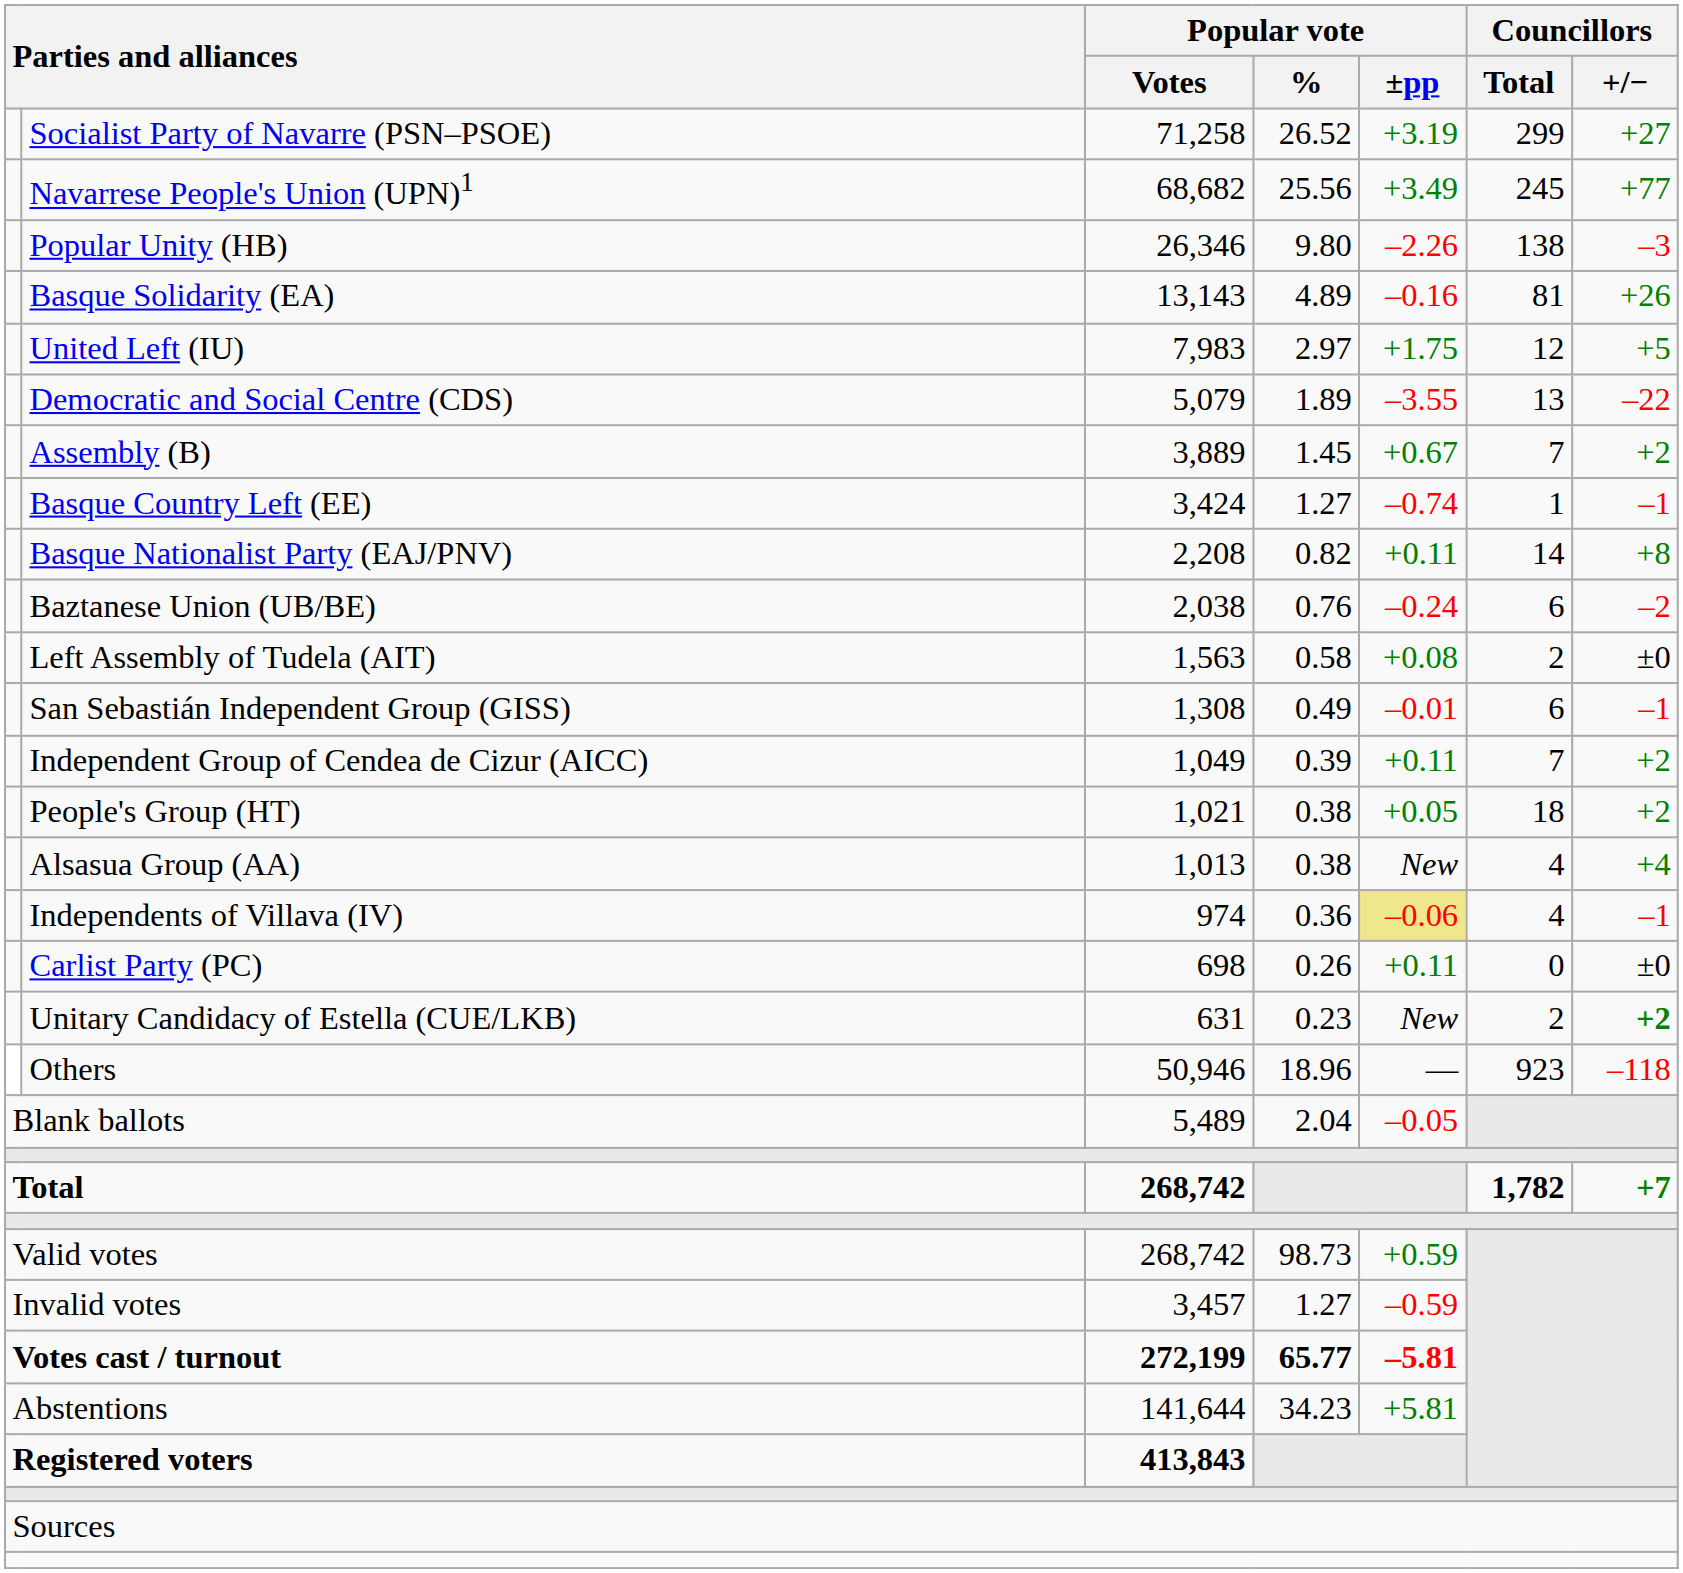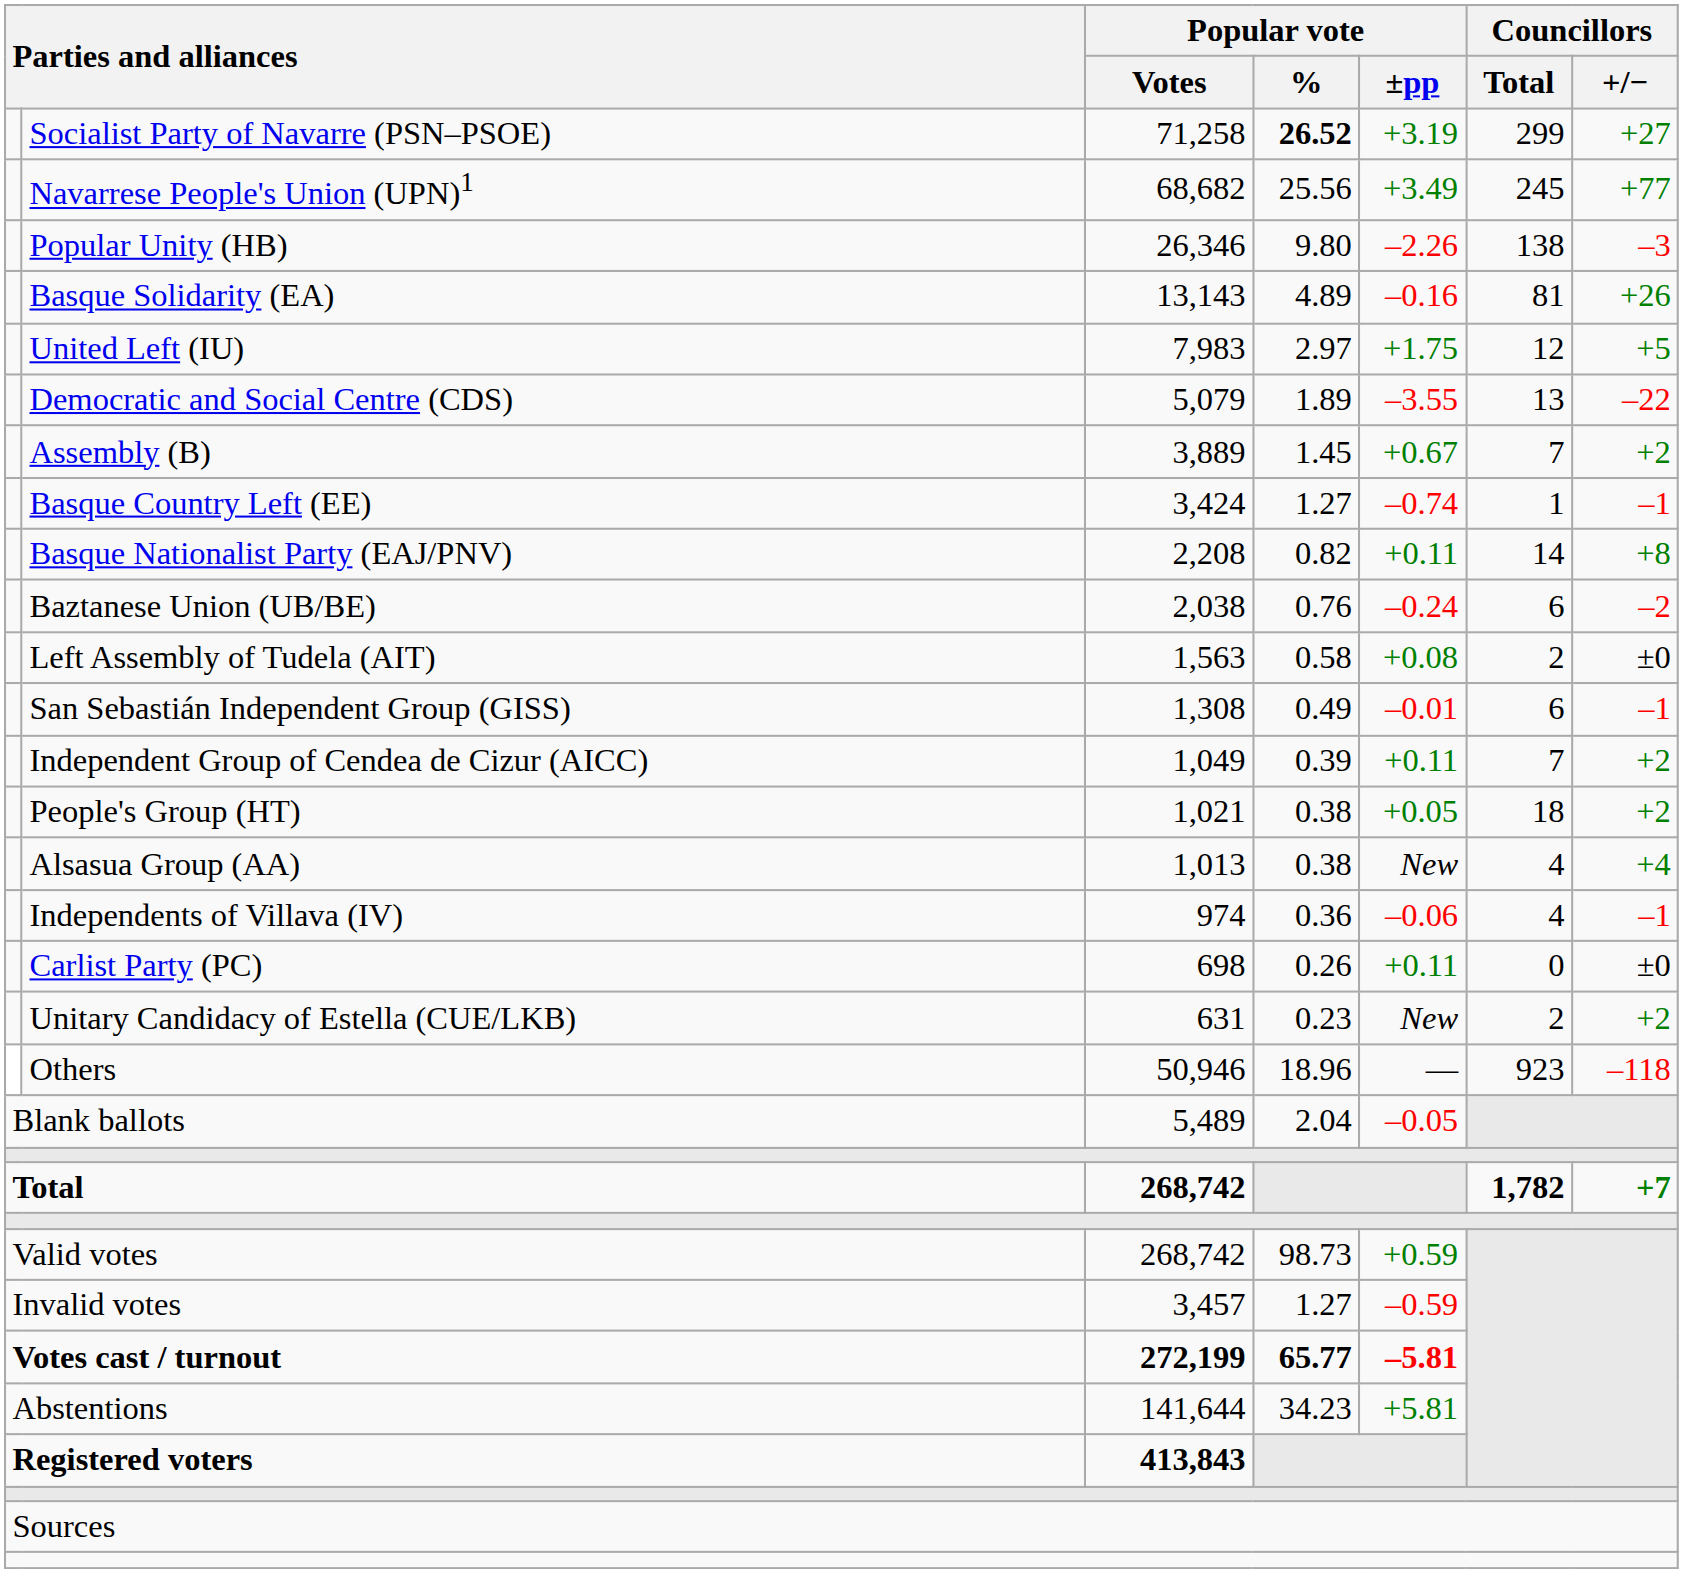(1315, 133) normal -> (1315, 133) bold
(1422, 914) khaki background -> (1422, 914) no background
(1653, 1017) bold -> (1653, 1017) normal
